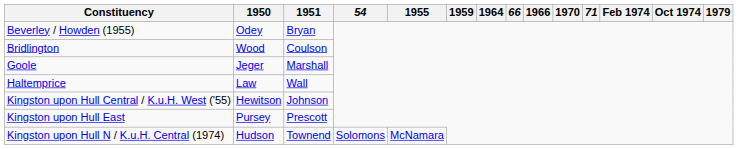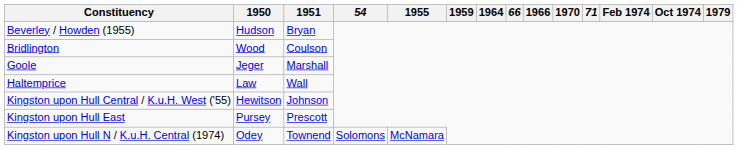(249, 30) Odey -> (255, 30) Hudson
(255, 135) Hudson -> (249, 135) Odey
